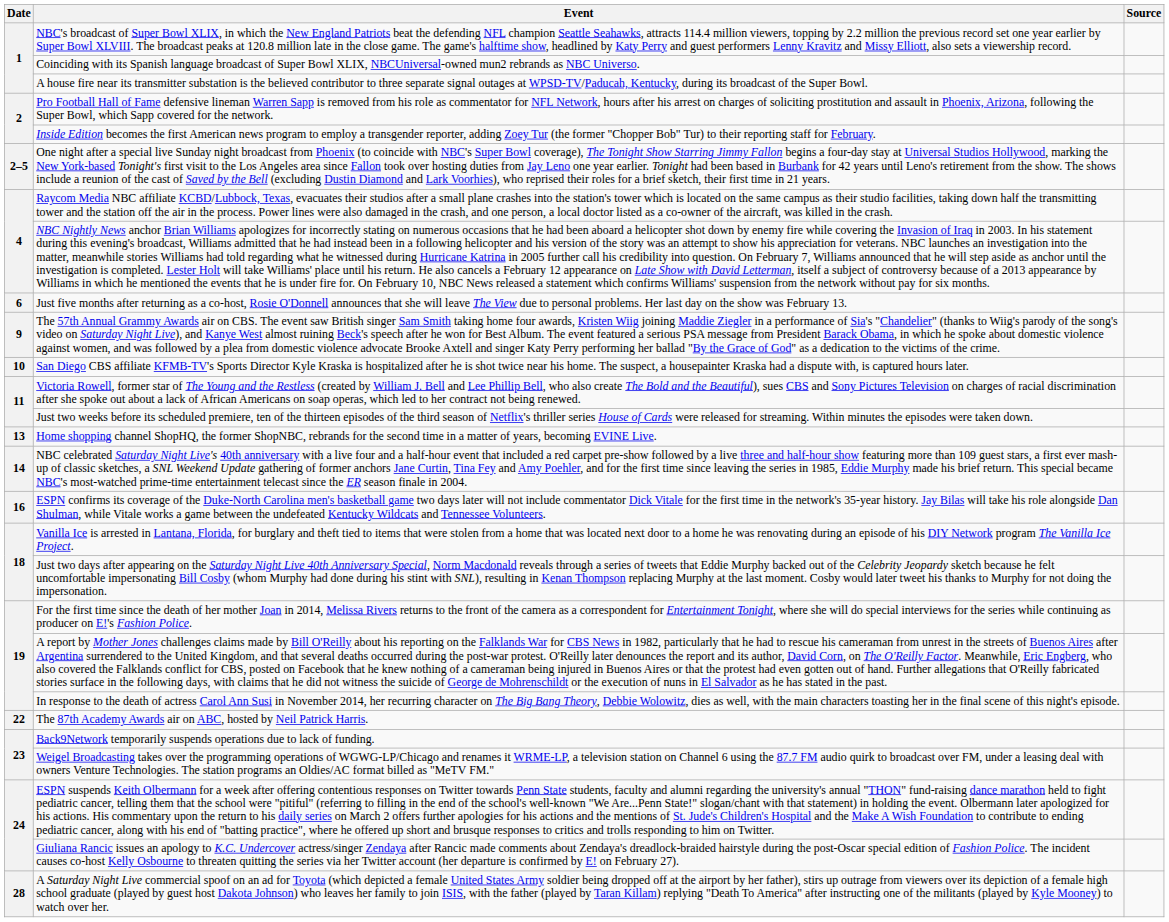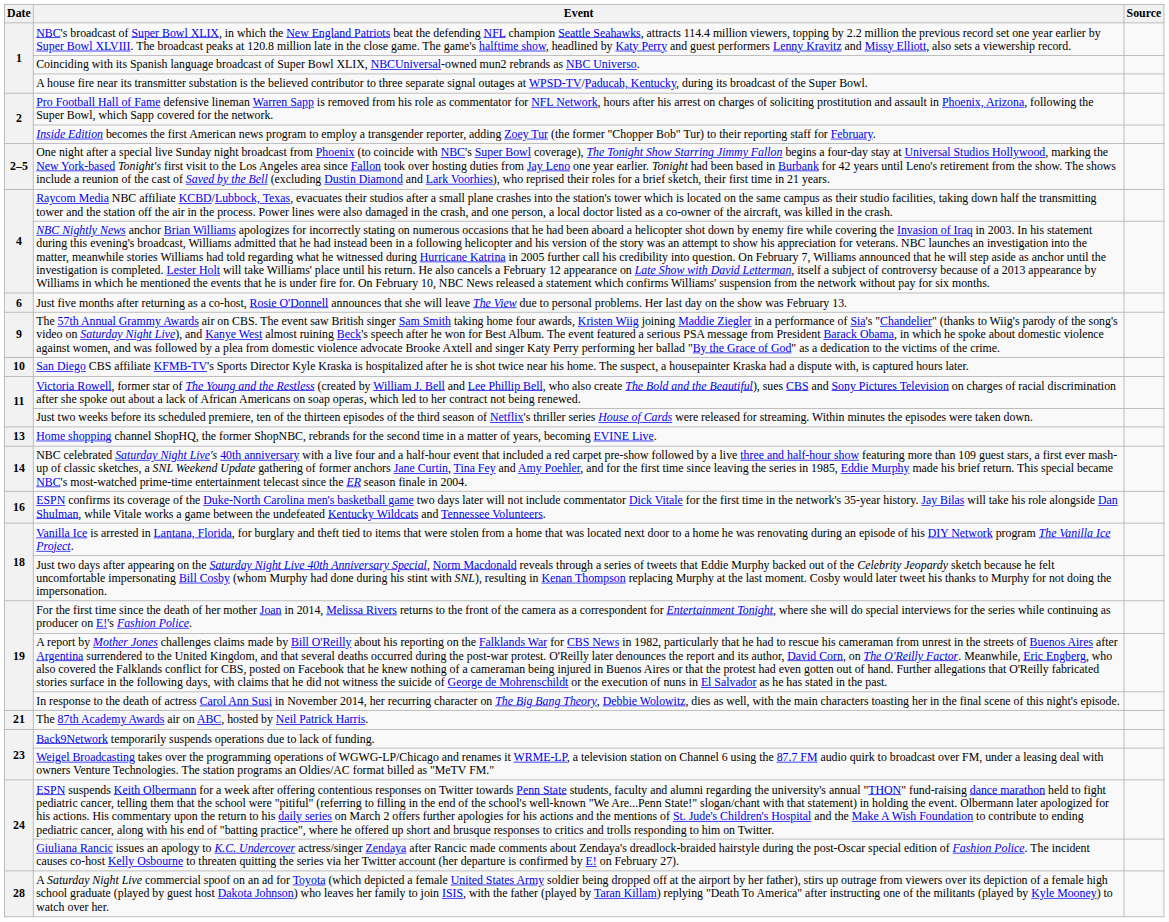(19, 720) 22 -> (19, 720) 21
